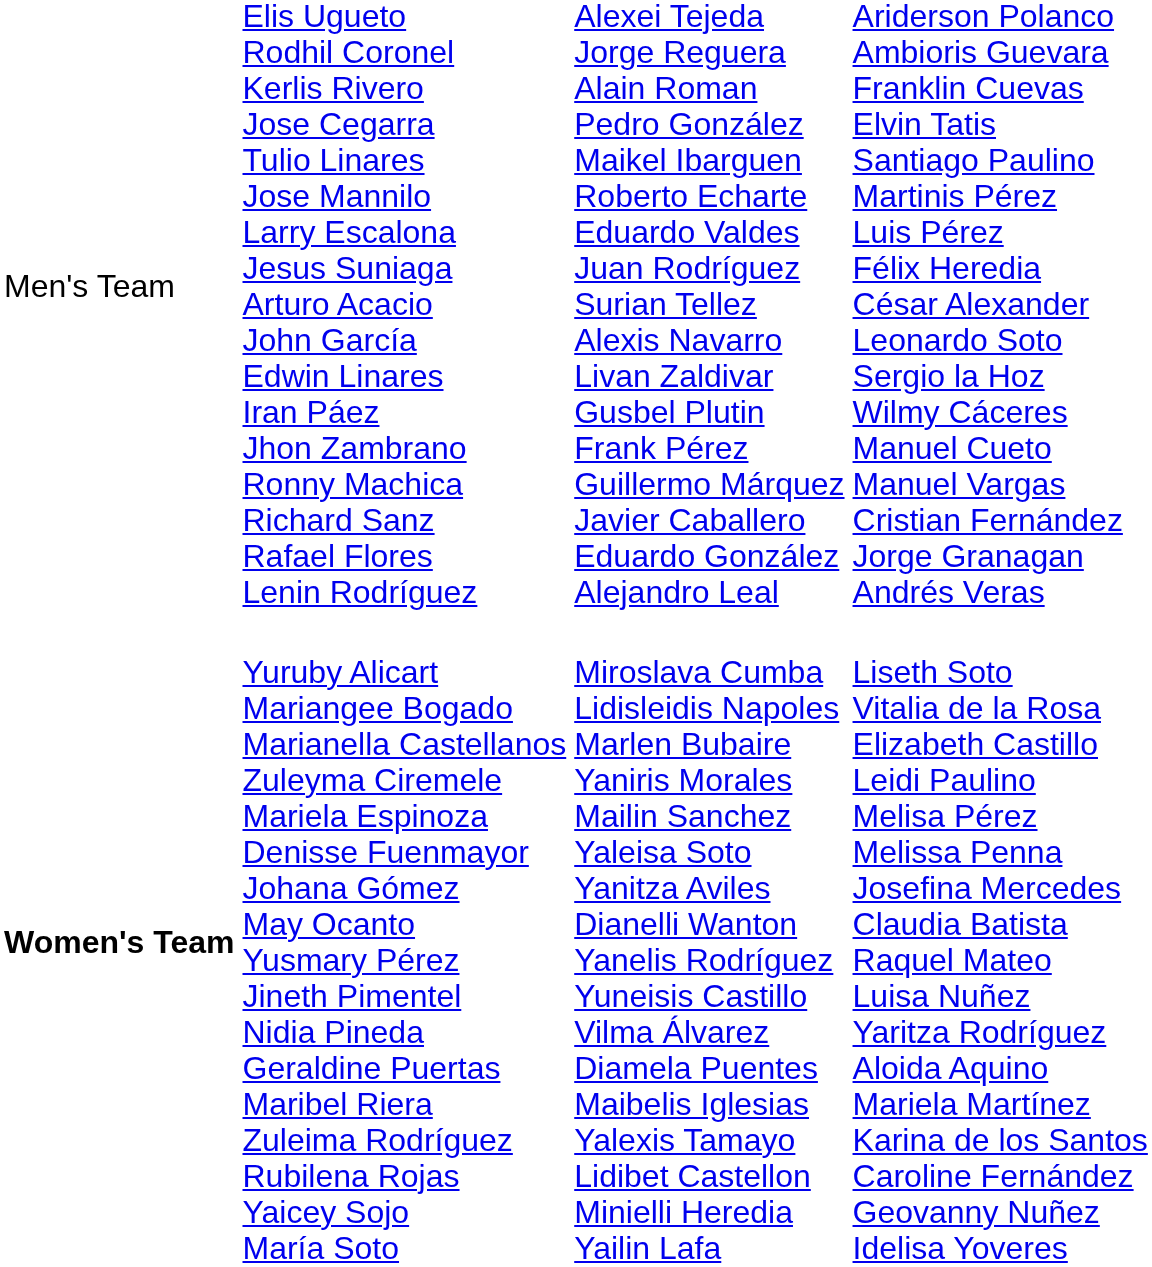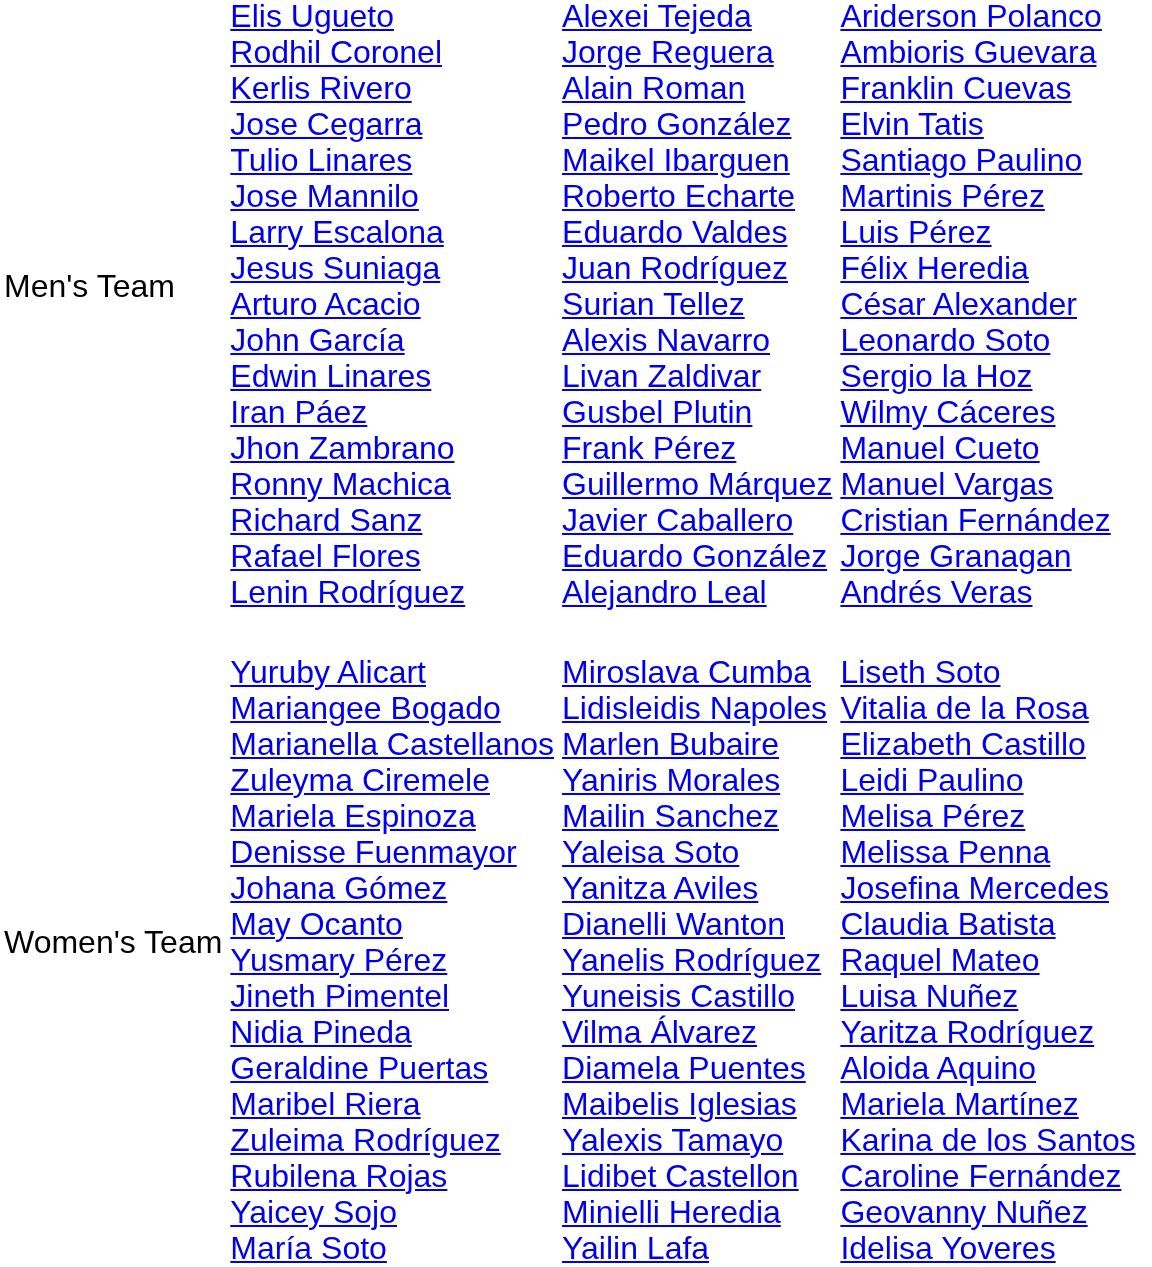(119, 942) bold -> (113, 942) normal
